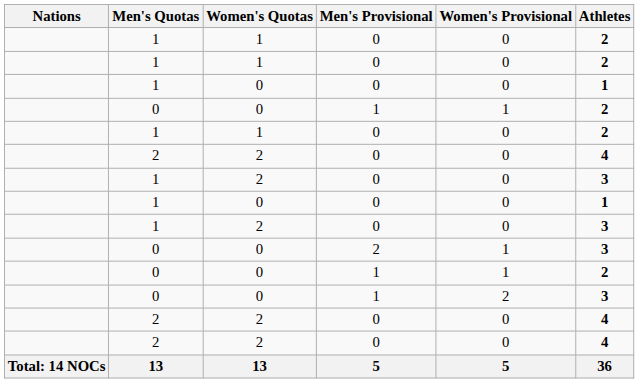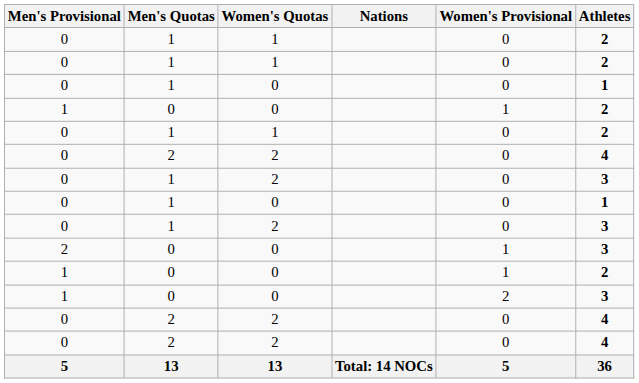columns swapped: (57, 16) <-> (376, 16)
